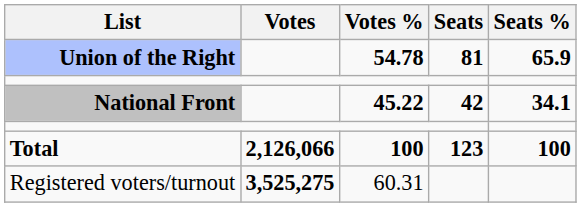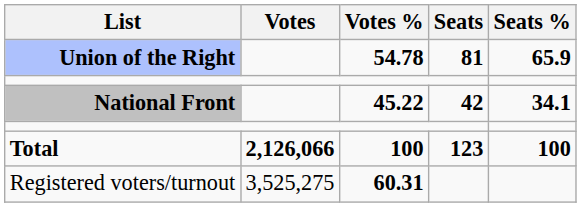(290, 183) bold -> (290, 183) normal
(399, 183) normal -> (399, 183) bold
